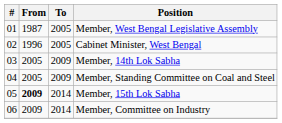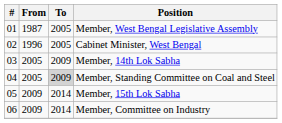(61, 77) no background -> (61, 77) lightgrey background
(32, 93) bold -> (32, 93) normal
